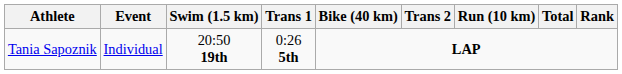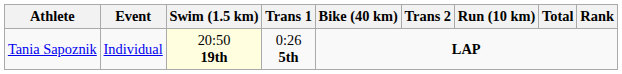(214, 49) no background -> (214, 49) lightyellow background
